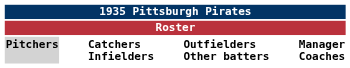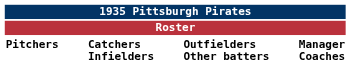(32, 44) lightgrey background -> (32, 44) no background
